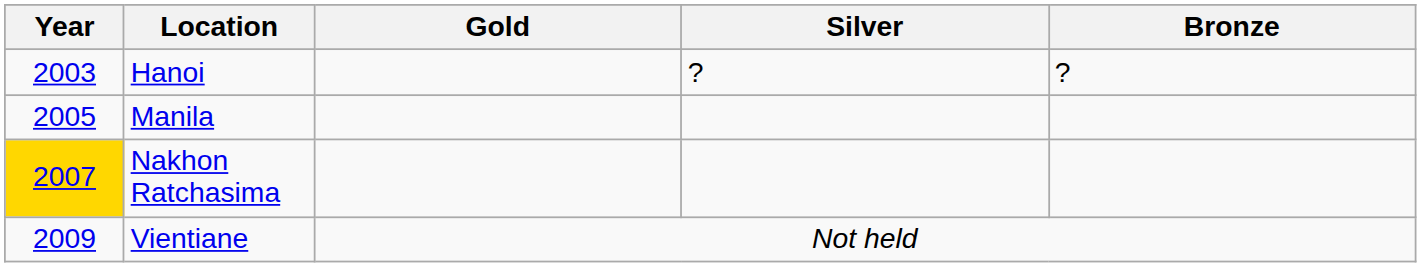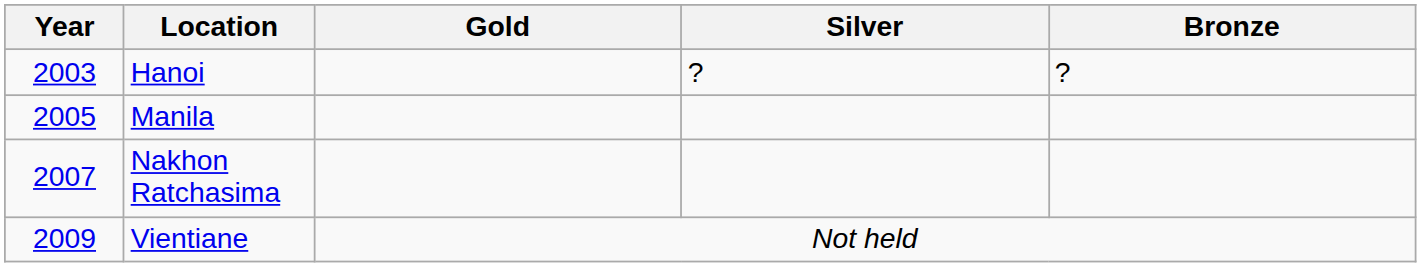(65, 177) gold background -> (65, 177) no background
